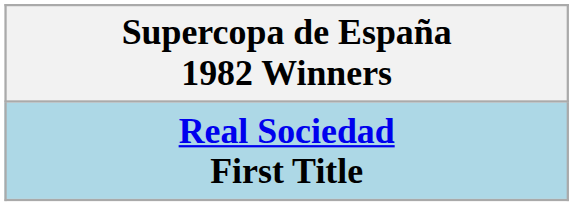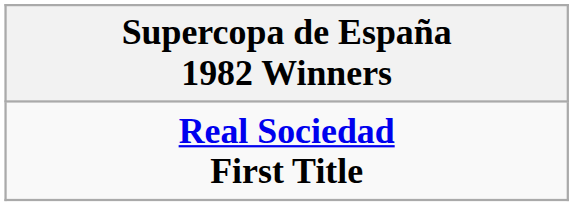(287, 150) lightblue background -> (287, 150) no background
